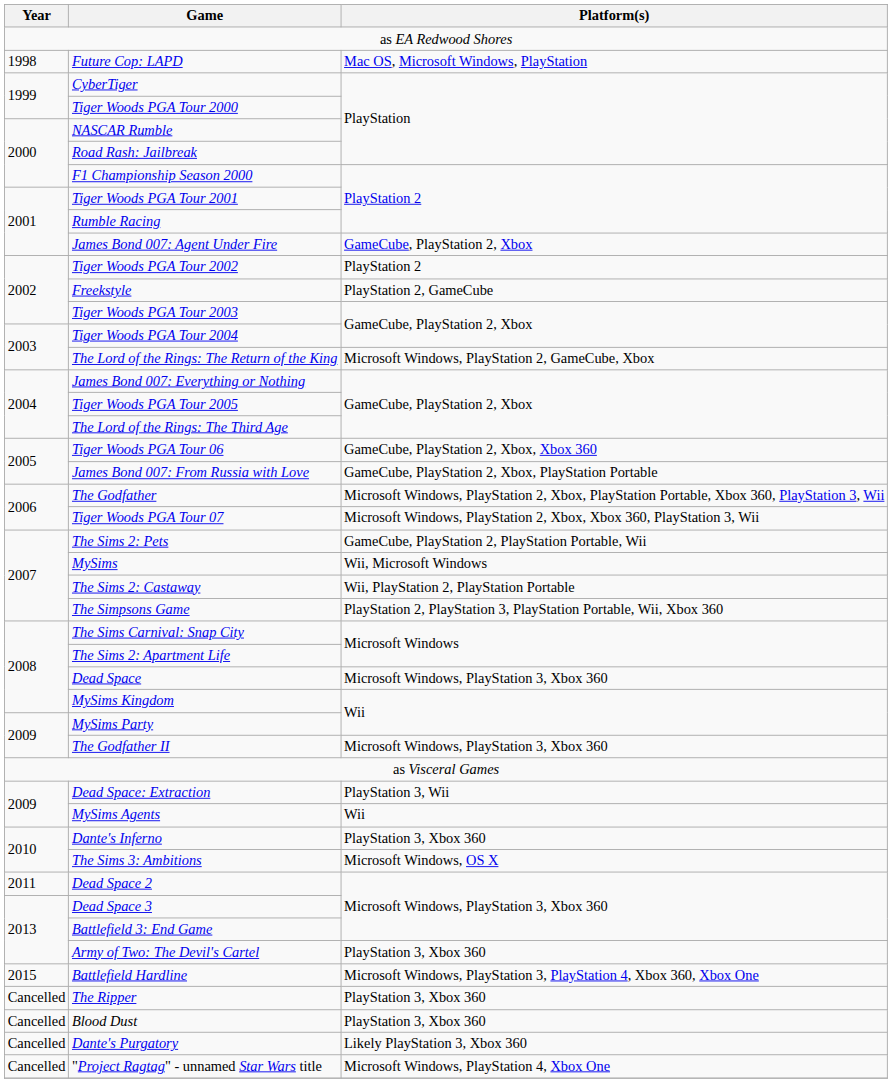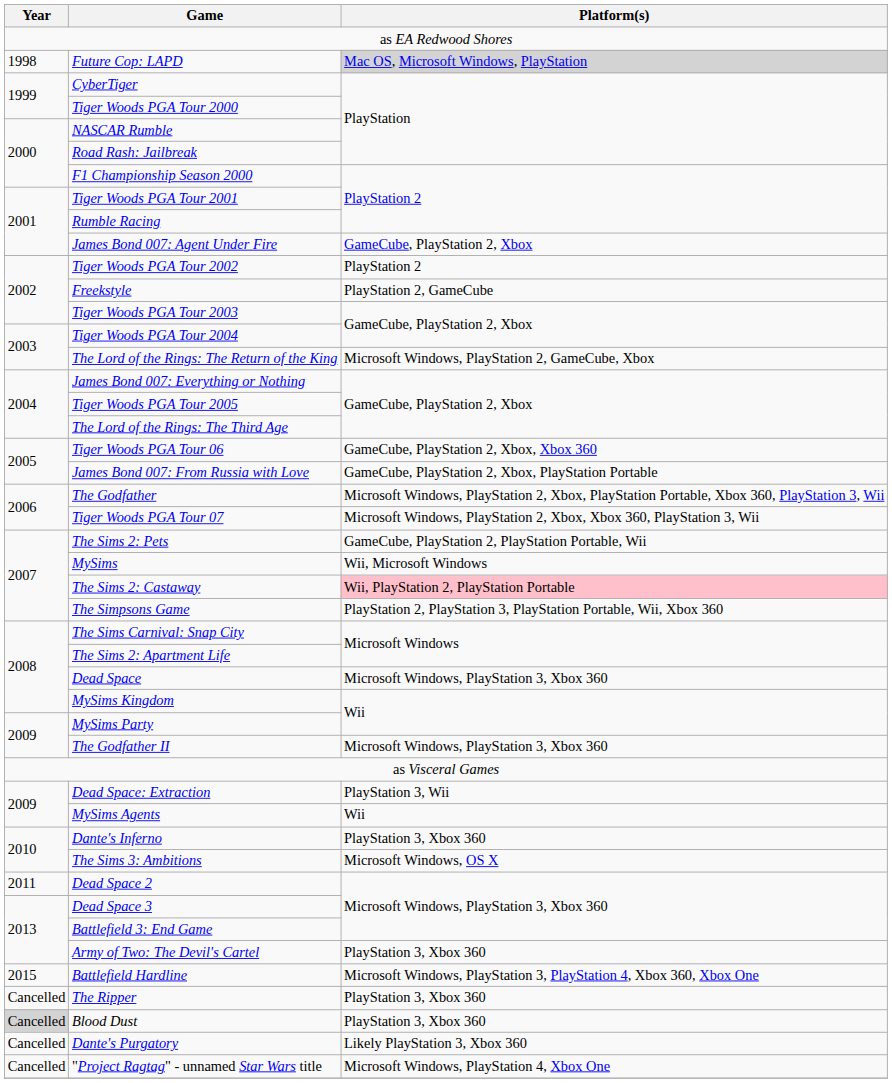(466, 61) no background -> (466, 61) lightgrey background
(459, 586) no background -> (459, 586) pink background
(37, 1020) no background -> (37, 1020) lightgrey background
